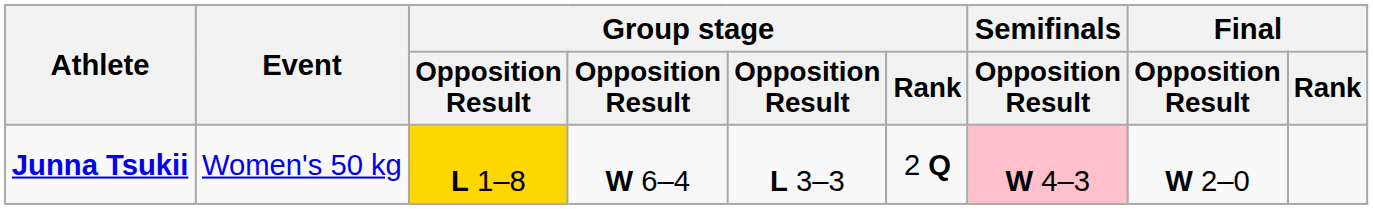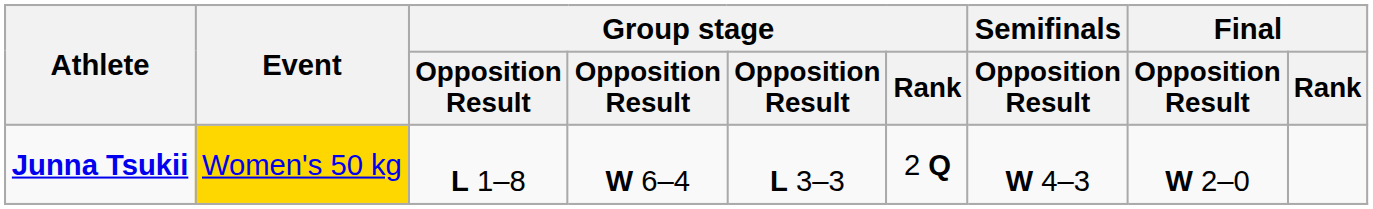(302, 165) no background -> (302, 165) gold background
(488, 181) gold background -> (488, 181) no background
(1048, 181) pink background -> (1048, 181) no background
